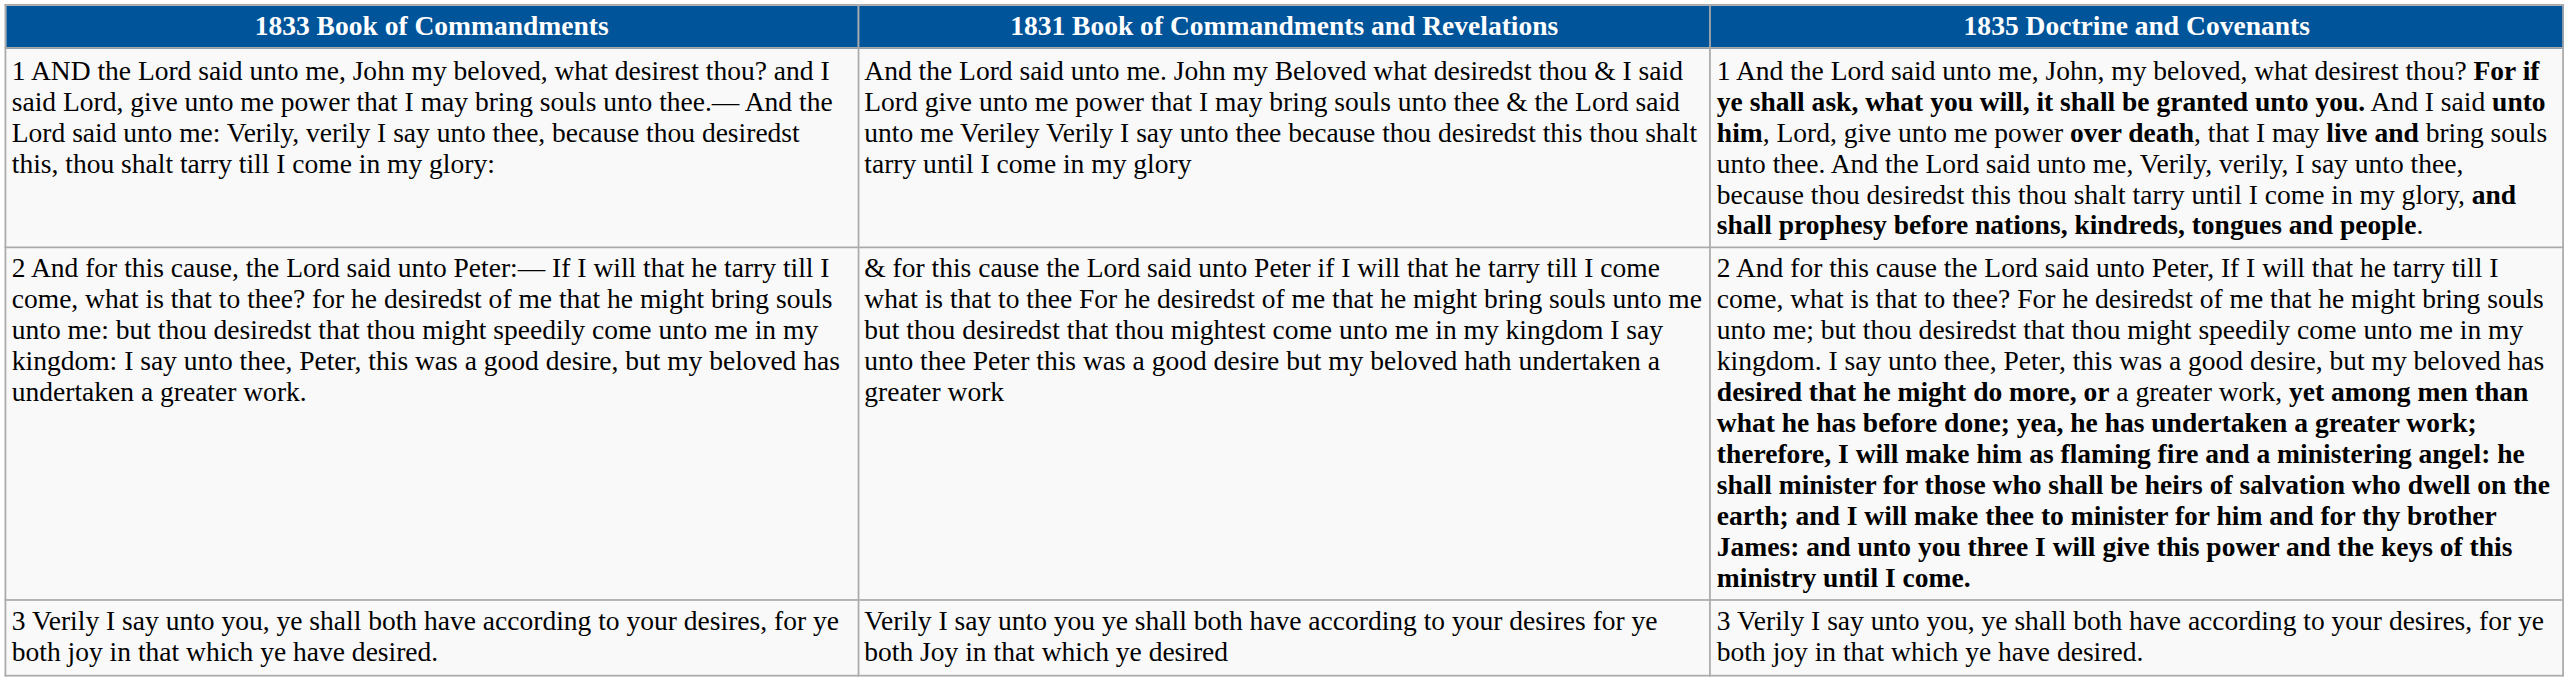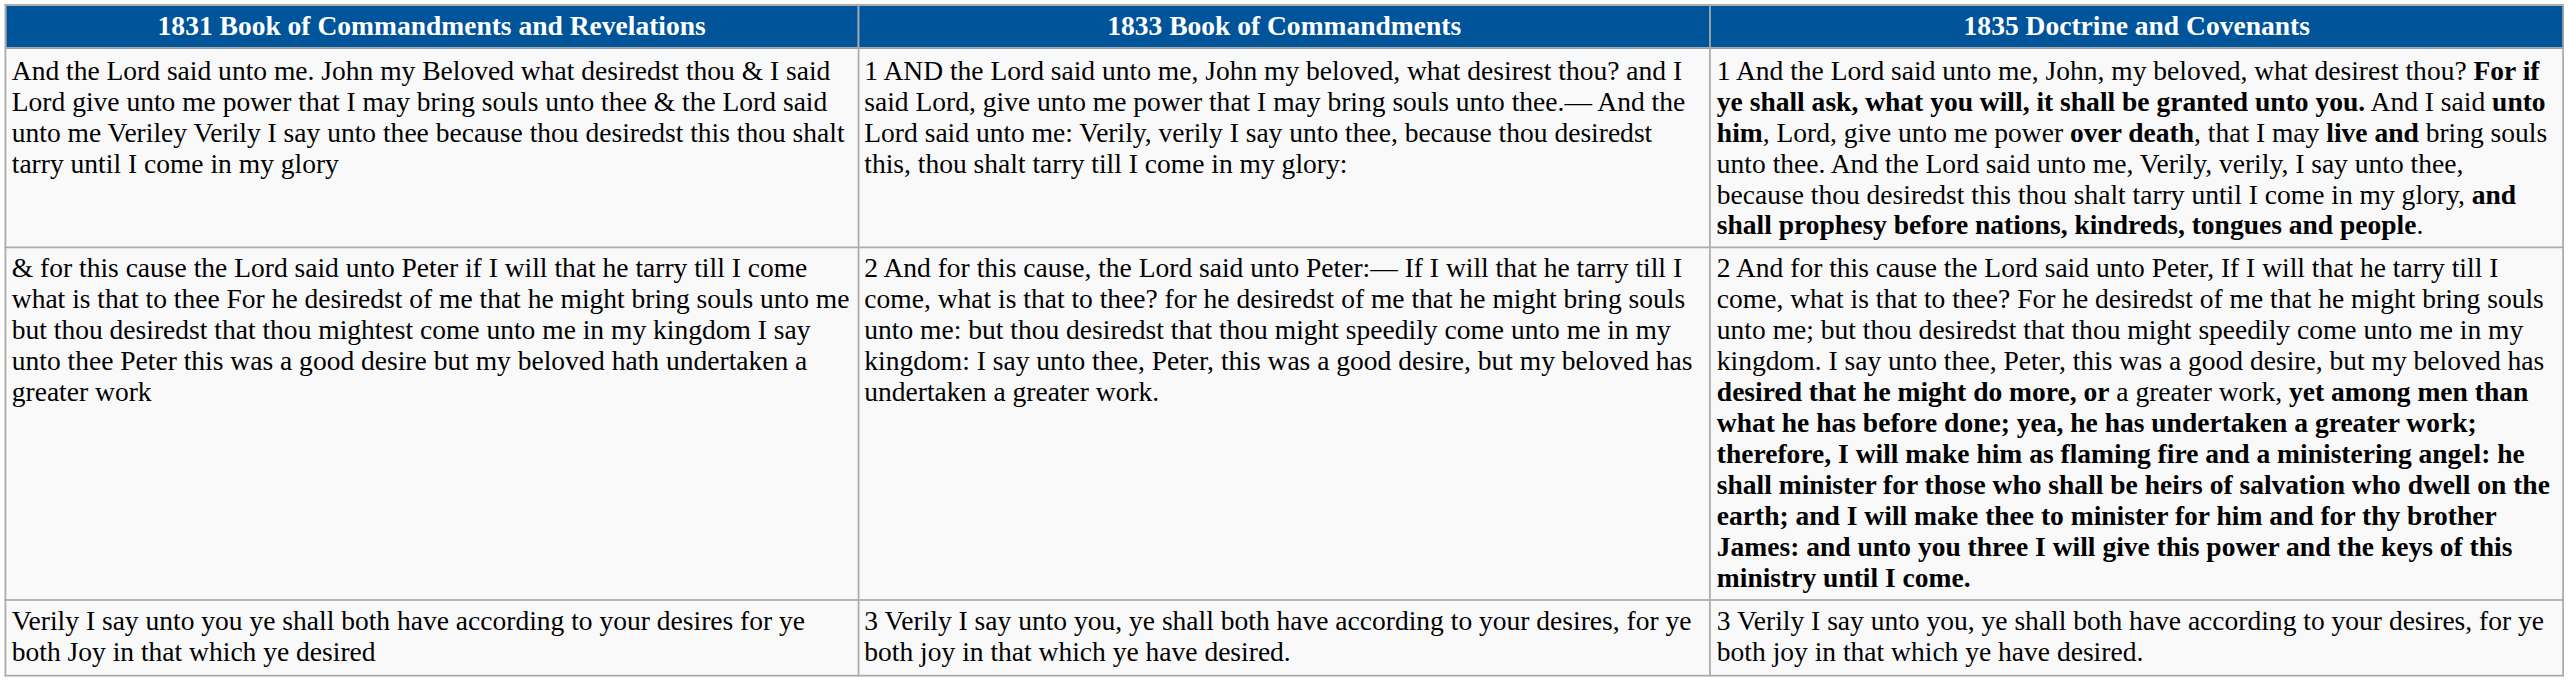columns swapped: (1284, 26) <-> (432, 26)
